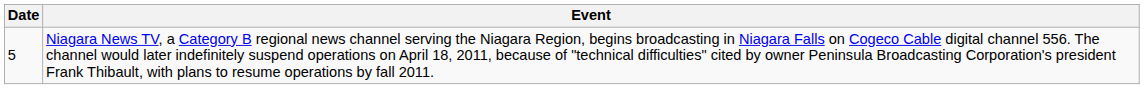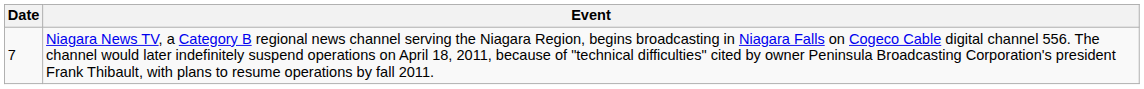(12, 55) 5 -> (12, 55) 7
